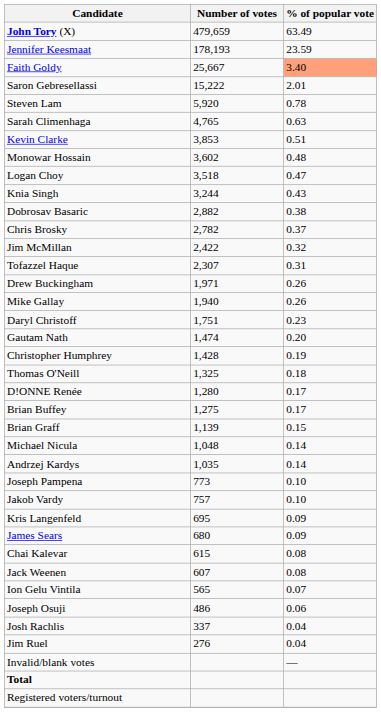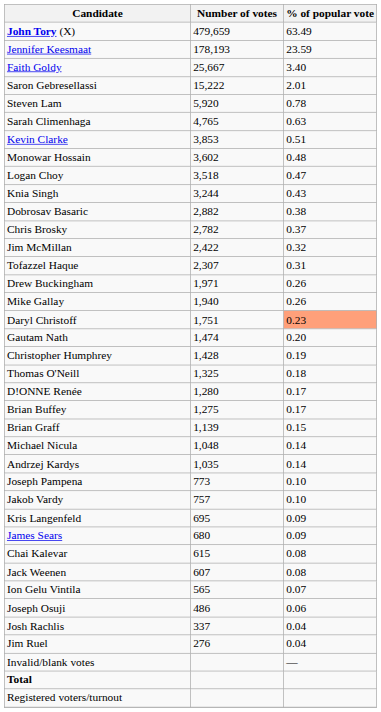(296, 67) lightsalmon background -> (296, 67) no background
(296, 319) no background -> (296, 319) lightsalmon background
